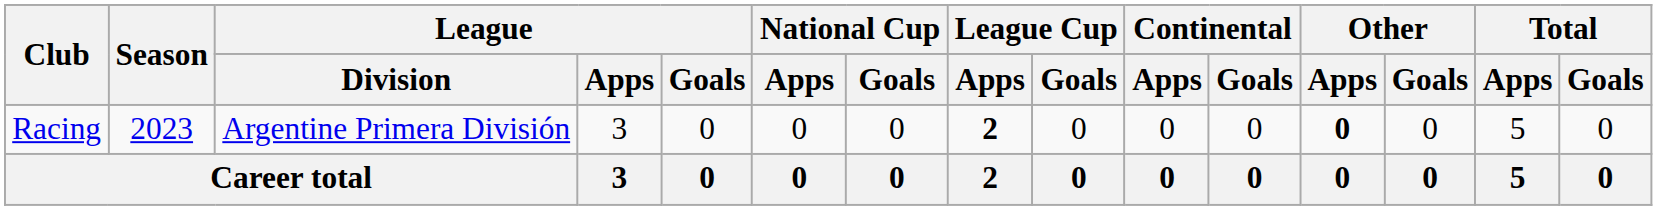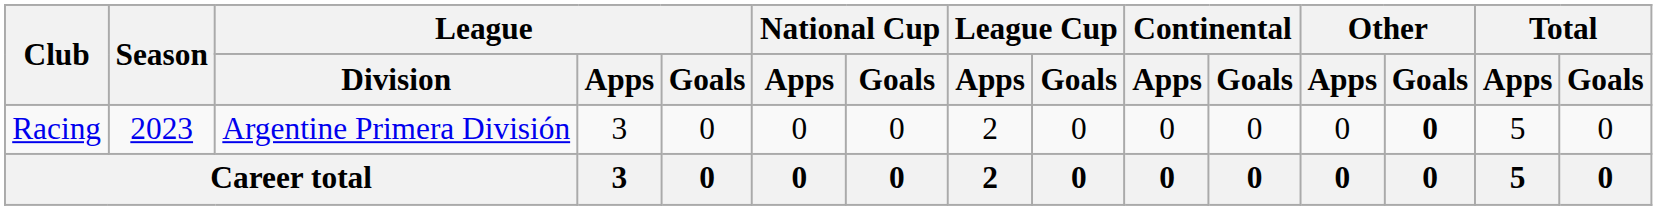(990, 128) bold -> (990, 128) normal
(1342, 128) bold -> (1342, 128) normal
(1430, 128) normal -> (1430, 128) bold
